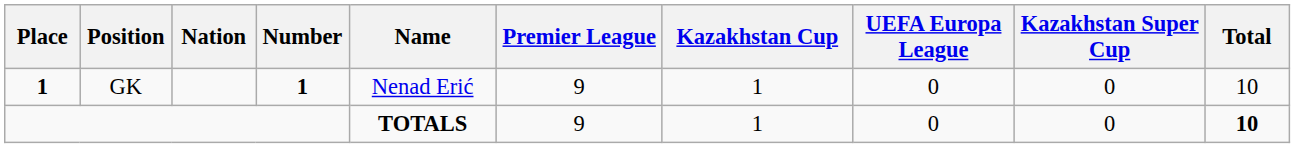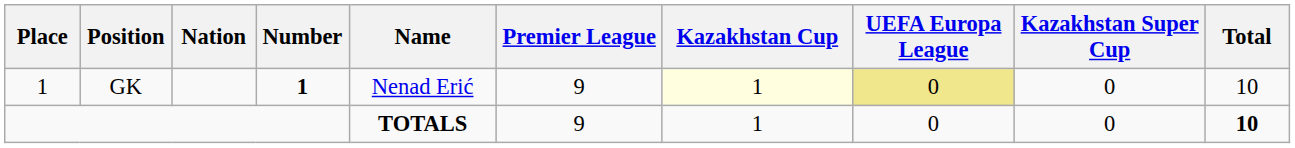(42, 86) bold -> (42, 86) normal
(757, 86) no background -> (757, 86) lightyellow background
(933, 86) no background -> (933, 86) khaki background
